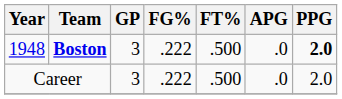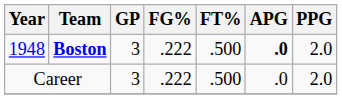(281, 49) normal -> (281, 49) bold
(321, 49) bold -> (321, 49) normal
